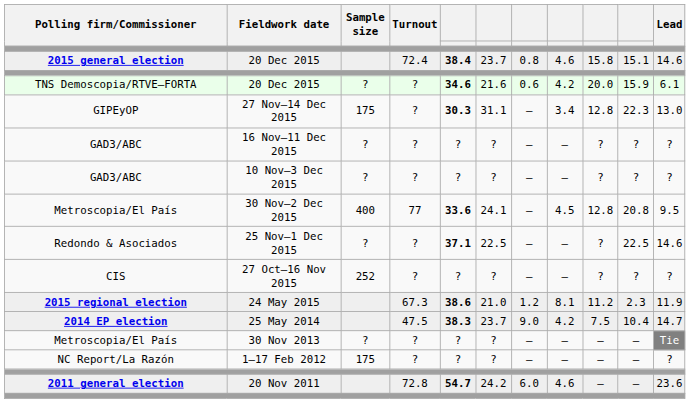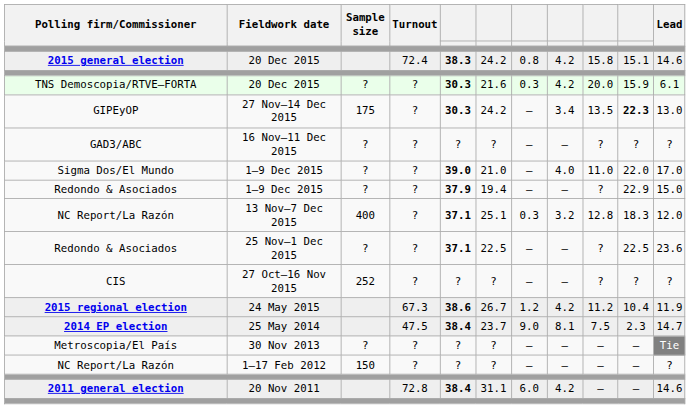(458, 61) 38.4 -> (458, 61) 38.3
(494, 61) 23.7 -> (494, 61) 24.2
(565, 61) 4.6 -> (565, 61) 4.2
(458, 85) 34.6 -> (458, 85) 30.3
(529, 85) 0.6 -> (529, 85) 0.3
(494, 111) 31.1 -> (494, 111) 24.2
(600, 111) 12.8 -> (600, 111) 13.5
(636, 111) normal -> (636, 111) bold
+ row: (116, 171)
+ row: (116, 190)
+ row: (116, 216)
- row: (116, 178)
- row: (116, 211)
(669, 244) 14.6 -> (669, 249) 23.6
(494, 303) 21.0 -> (494, 308) 26.7
(565, 303) 8.1 -> (565, 308) 4.2
(636, 303) 2.3 -> (636, 308) 10.4
(458, 322) 38.3 -> (458, 327) 38.4
(565, 322) 4.2 -> (565, 327) 8.1
(636, 322) 10.4 -> (636, 327) 2.3
(365, 360) 175 -> (365, 365) 150
(458, 384) 54.7 -> (458, 389) 38.4
(494, 384) 24.2 -> (494, 389) 31.1
(565, 384) 4.6 -> (565, 389) 4.2
(669, 384) 23.6 -> (669, 389) 14.6
